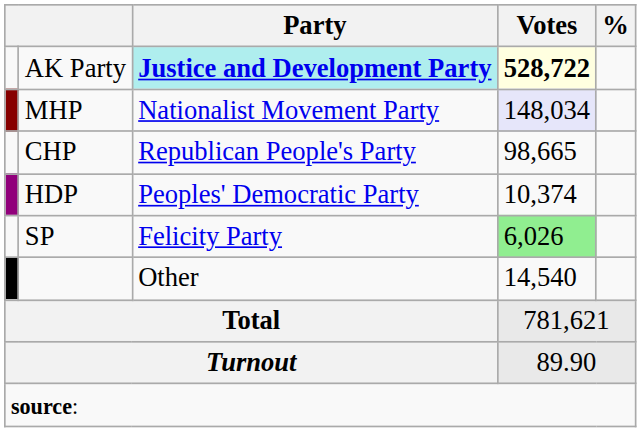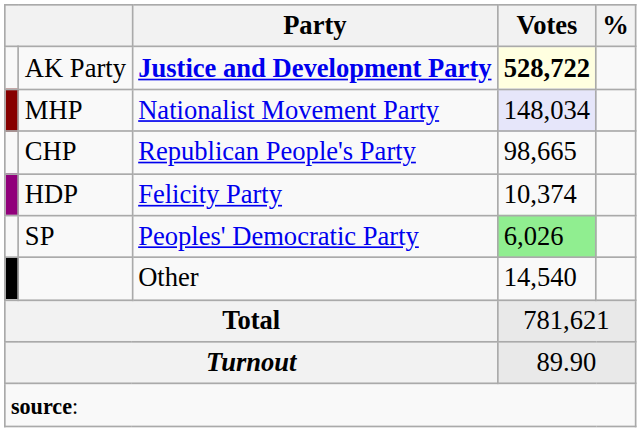(315, 67) paleturquoise background -> (315, 67) no background
(278, 194) Peoples' Democratic Party -> (210, 194) Felicity Party
(210, 236) Felicity Party -> (278, 236) Peoples' Democratic Party
